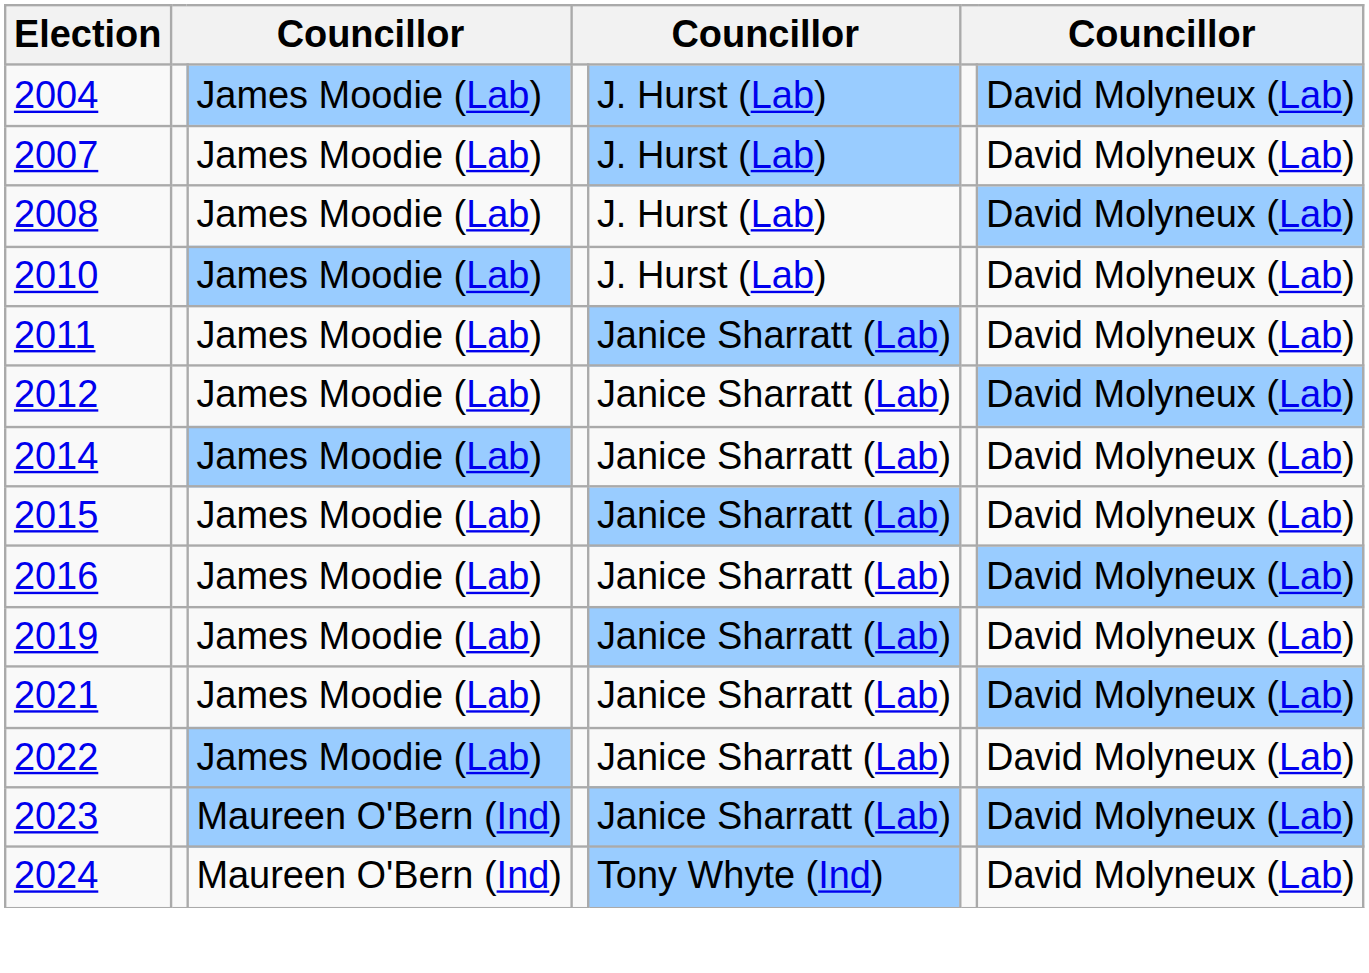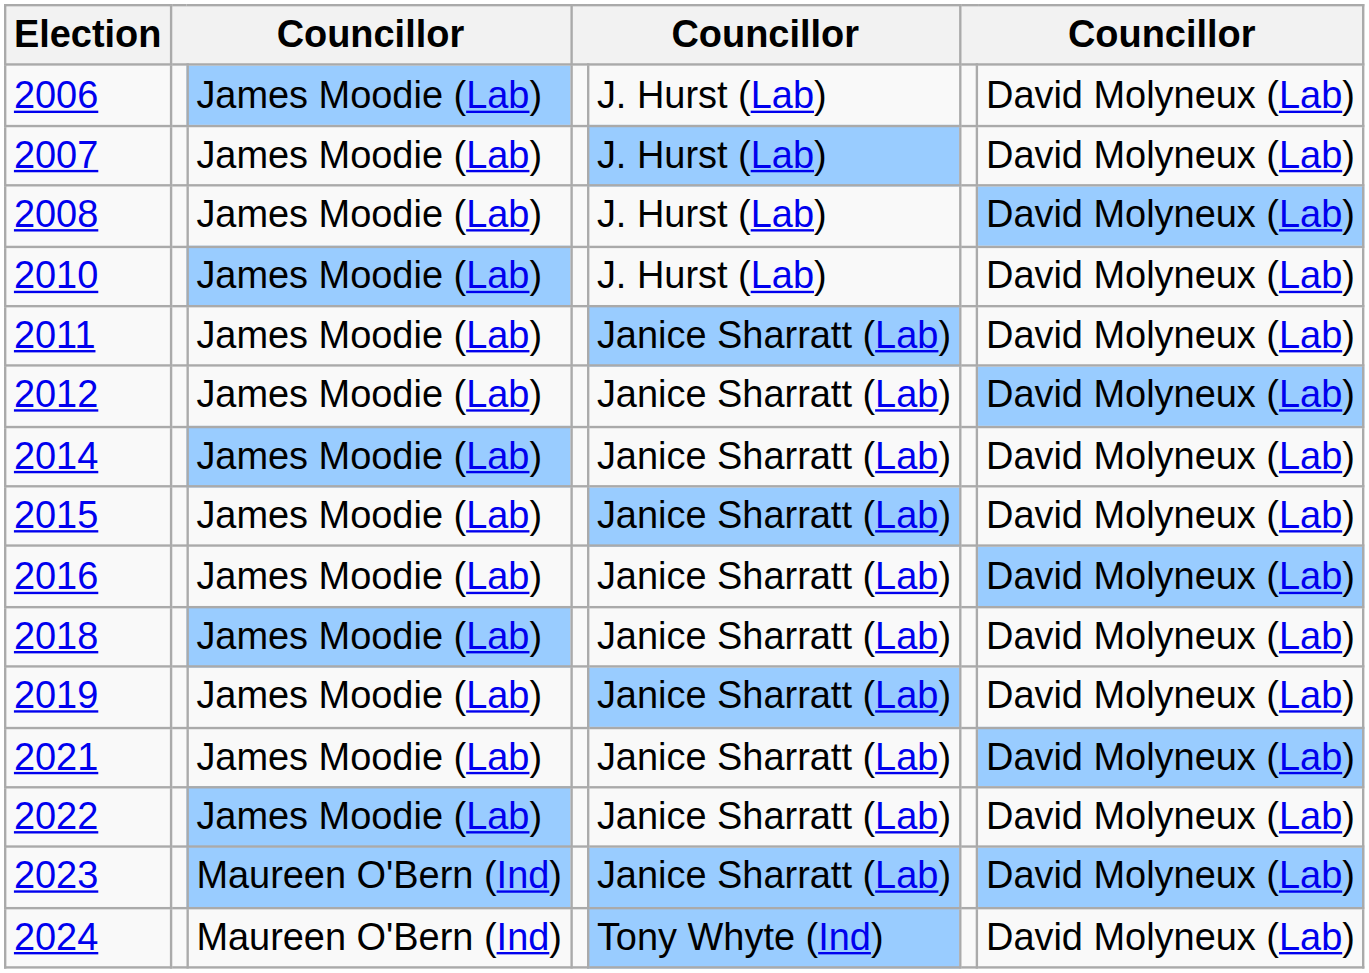- row: (56, 94)
+ row: (56, 94)
+ row: (56, 635)
